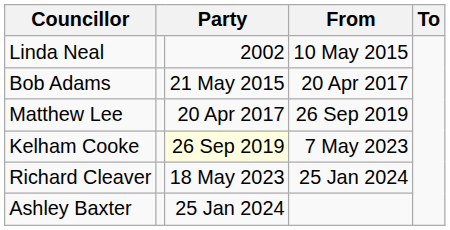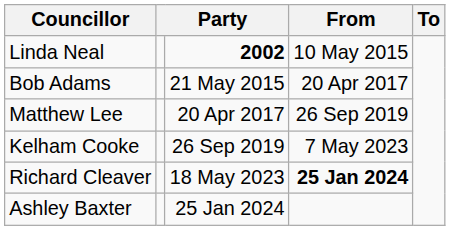(262, 51) normal -> (262, 51) bold
(228, 146) lightyellow background -> (228, 146) no background
(354, 177) normal -> (353, 177) bold
